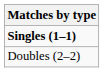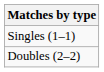(42, 36) bold -> (41, 36) normal
